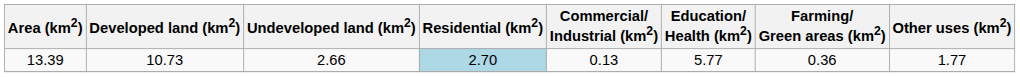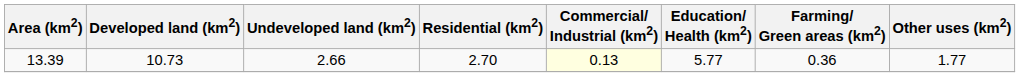(483, 60) lightblue background -> (483, 60) no background
(604, 60) no background -> (604, 60) lightyellow background
